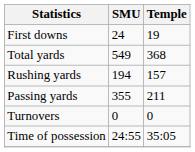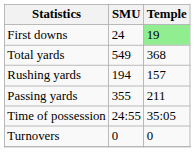(153, 34) no background -> (153, 34) lightgreen background
rows swapped: (33, 116) <-> (57, 136)
